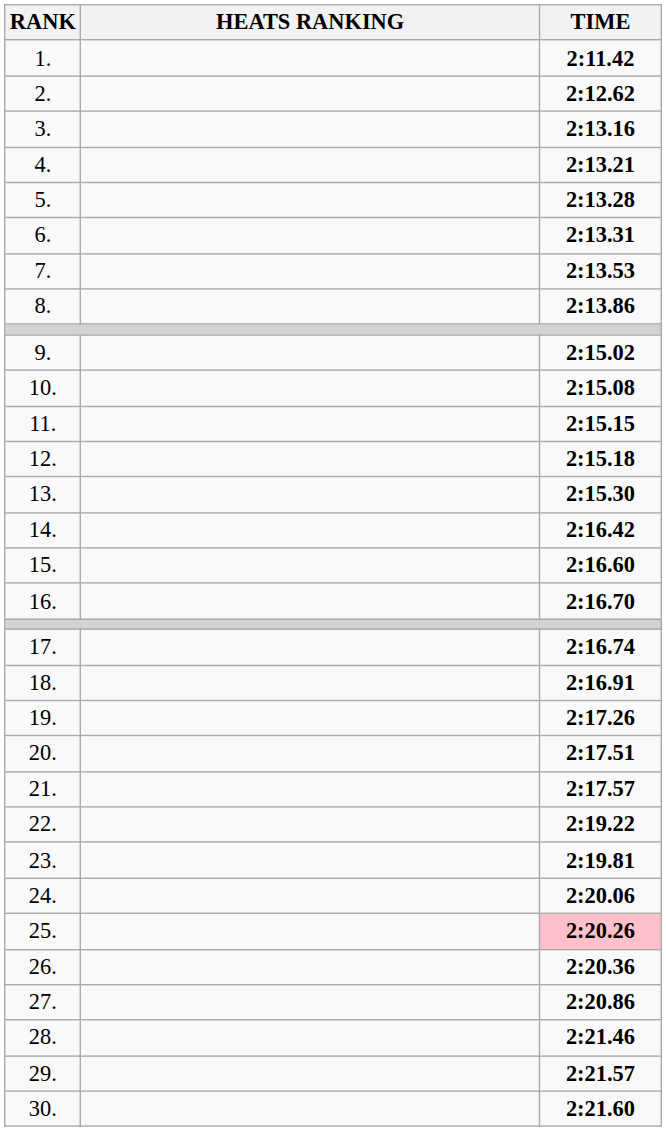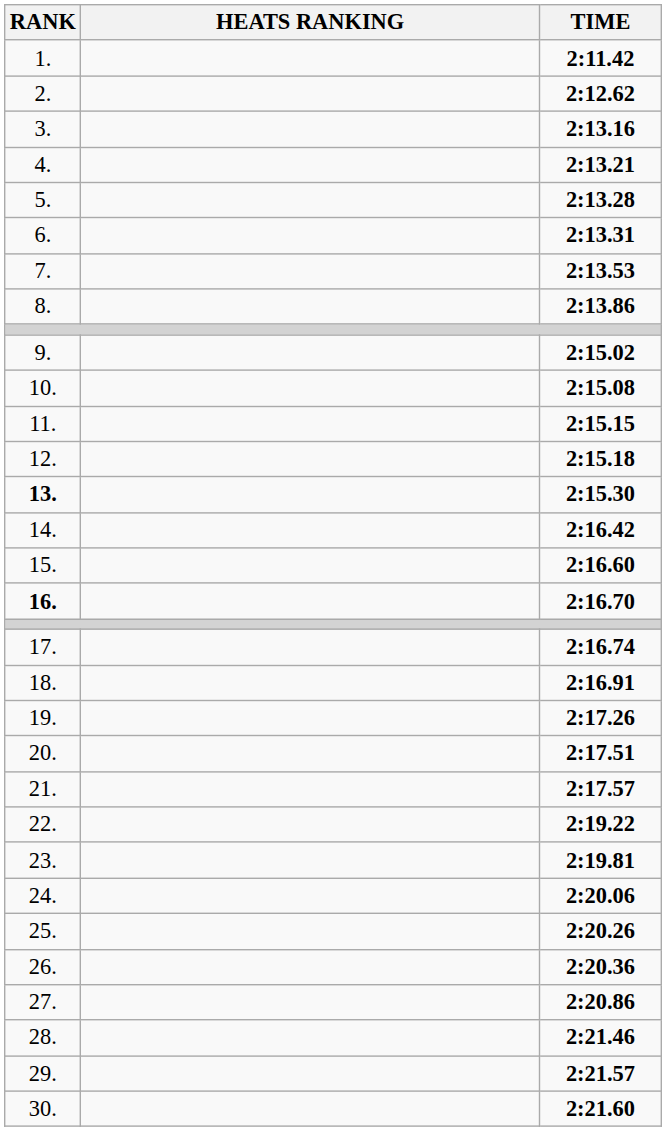(43, 494) normal -> (43, 494) bold
(43, 600) normal -> (43, 600) bold
(600, 931) pink background -> (600, 931) no background
